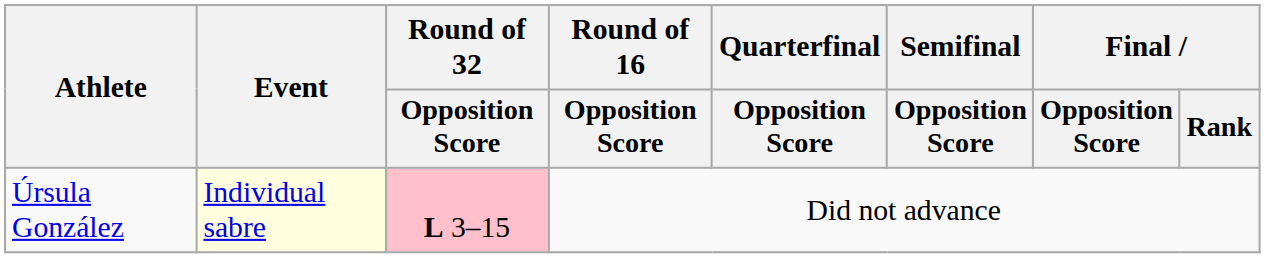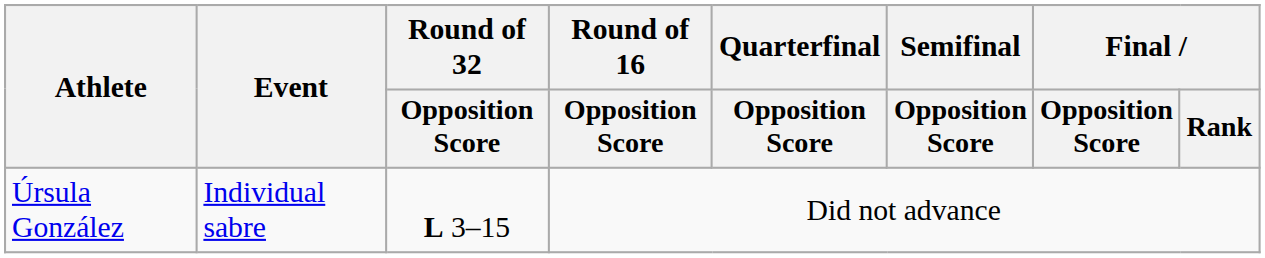(264, 210) lightyellow background -> (264, 210) no background
(467, 227) pink background -> (467, 227) no background
